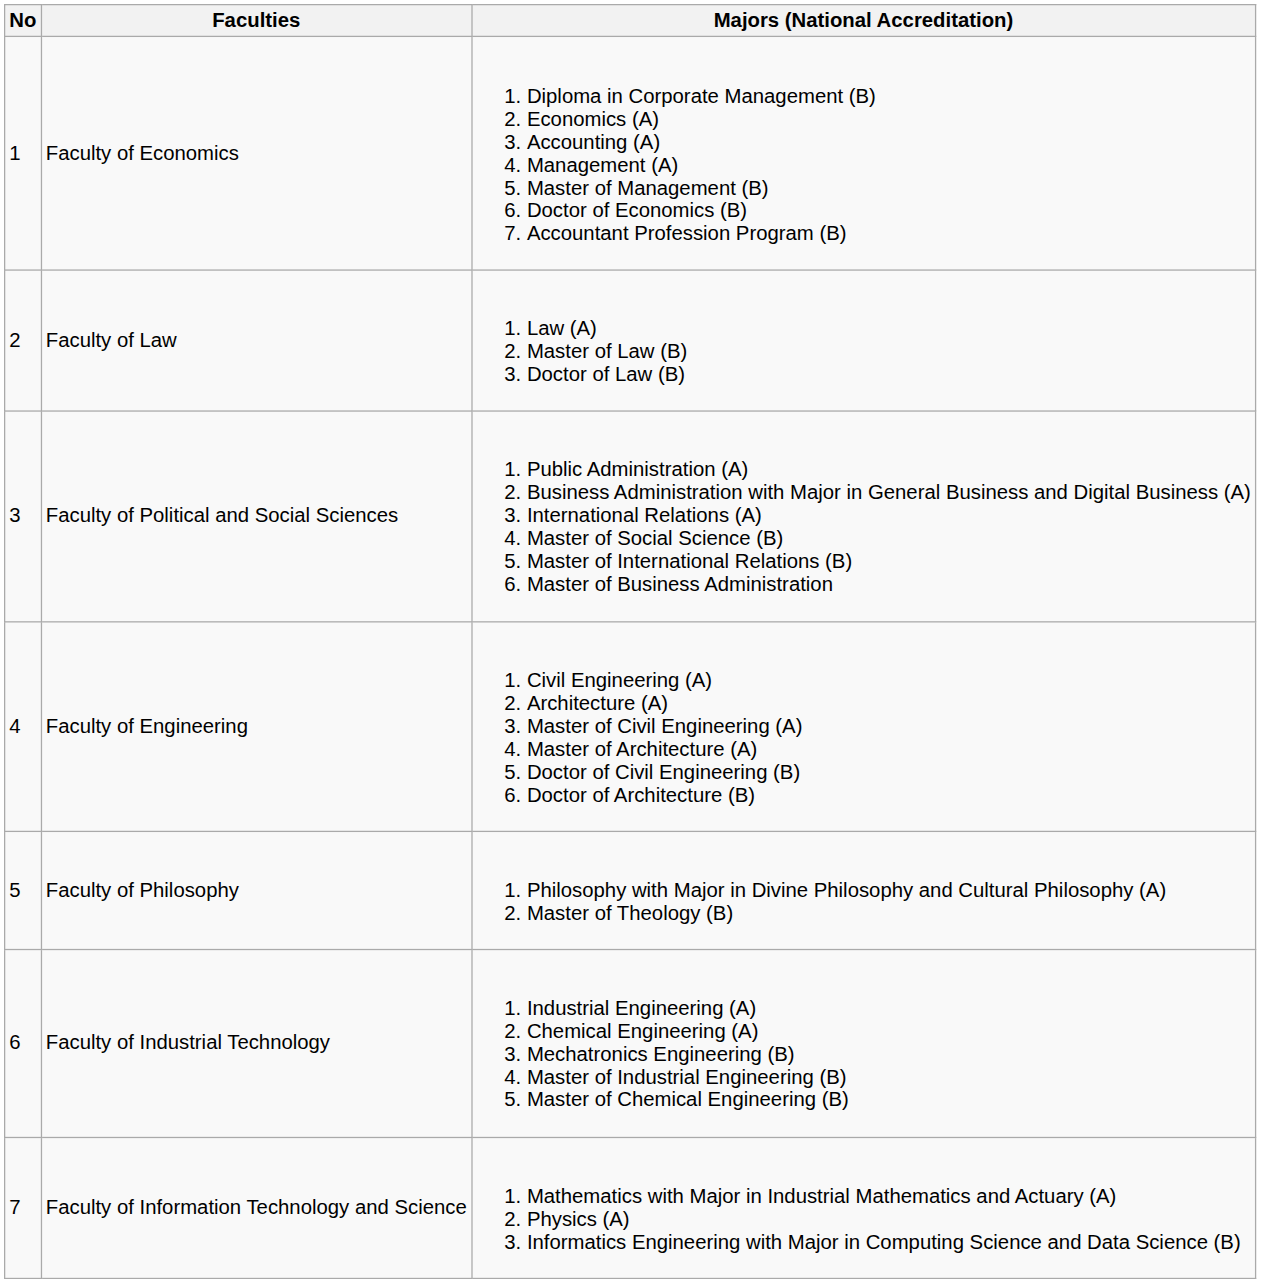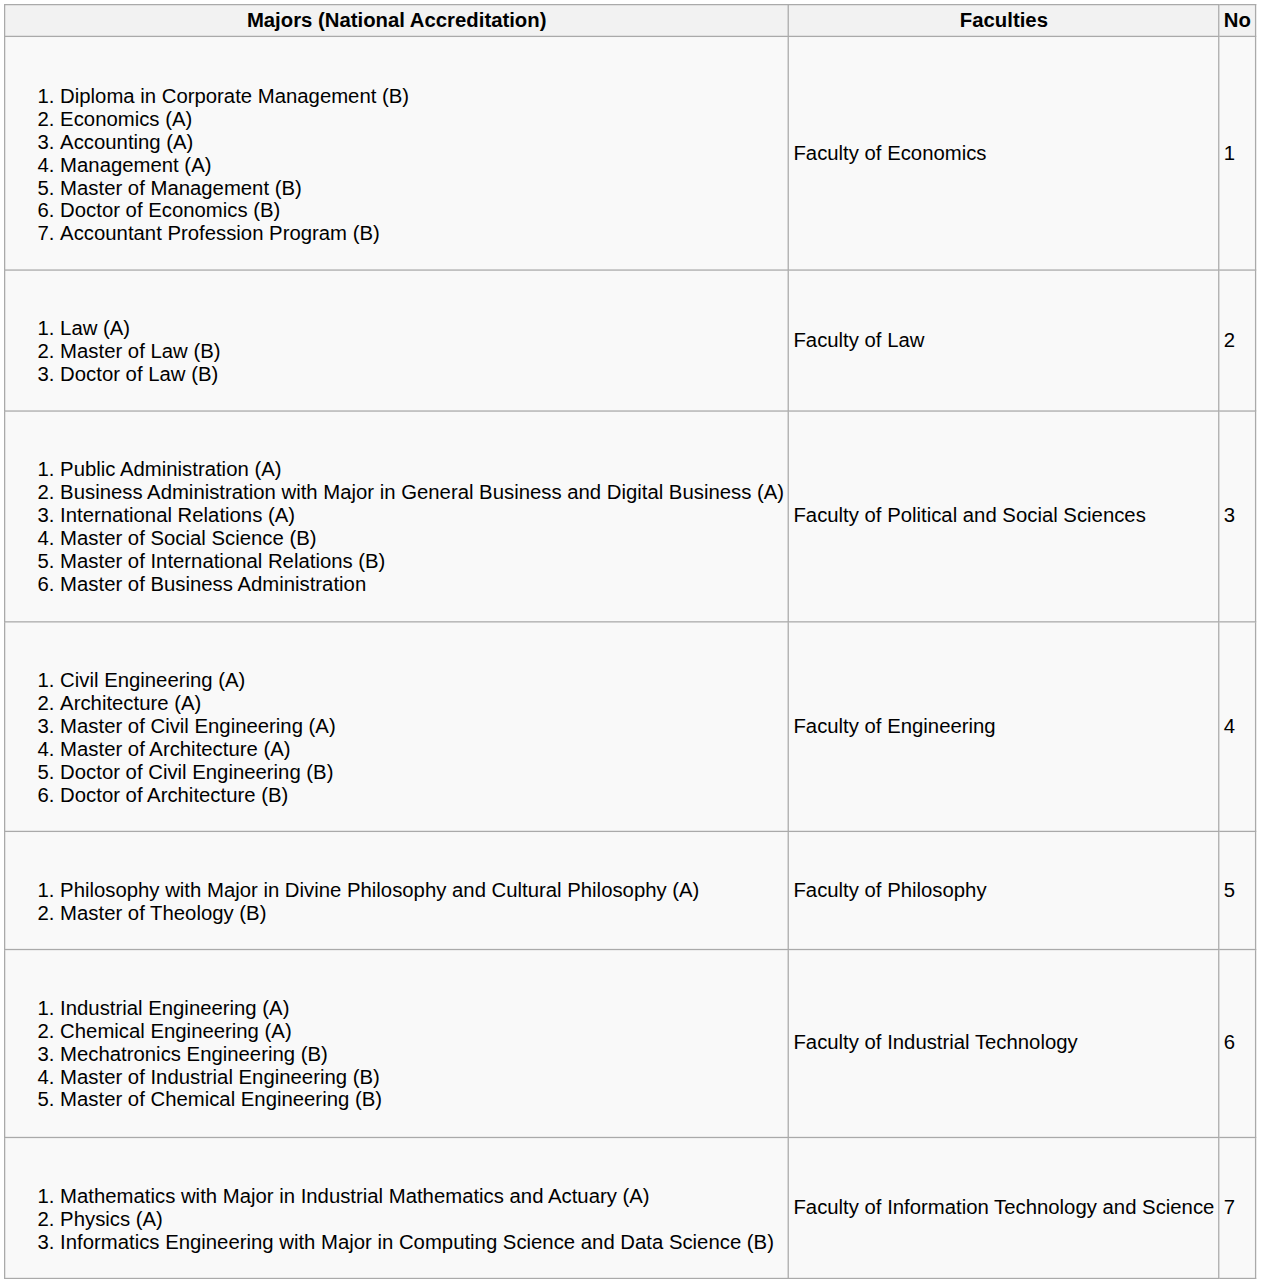columns swapped: (23, 20) <-> (863, 20)
